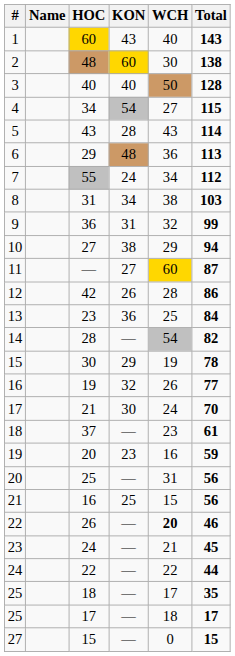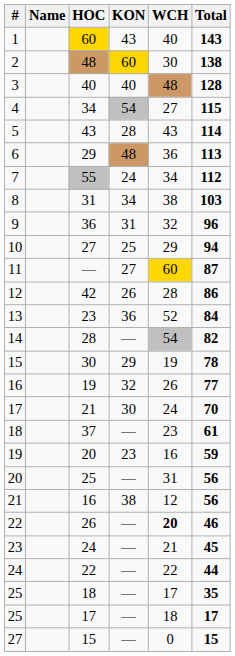(170, 85) 50 -> (170, 85) 48
(211, 223) 99 -> (211, 223) 96
(129, 246) 38 -> (129, 246) 25
(170, 316) 25 -> (170, 316) 52
(129, 500) 25 -> (129, 500) 38
(170, 500) 15 -> (170, 500) 12
